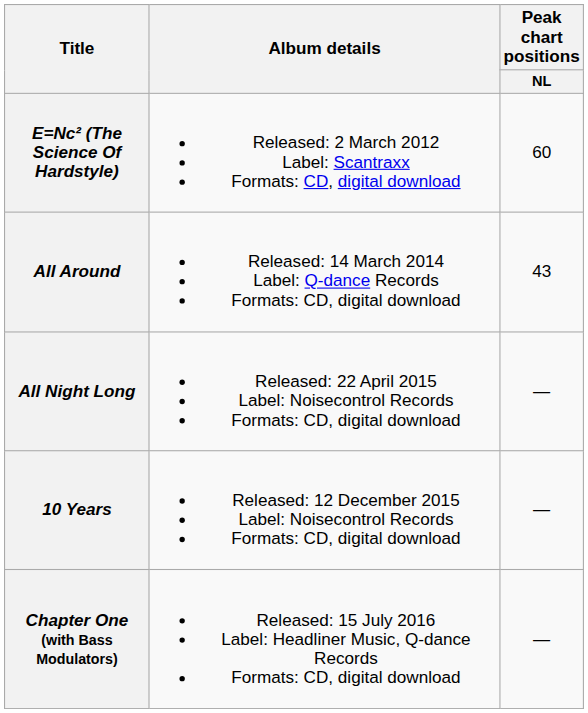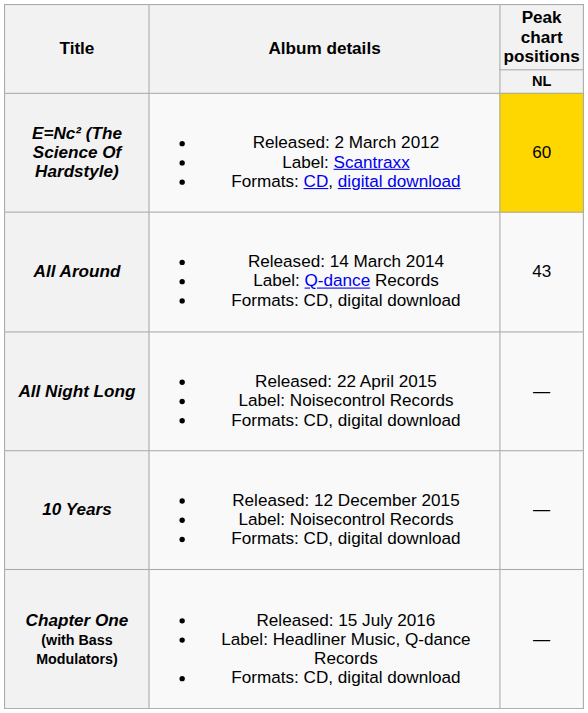(542, 152) no background -> (542, 152) gold background
